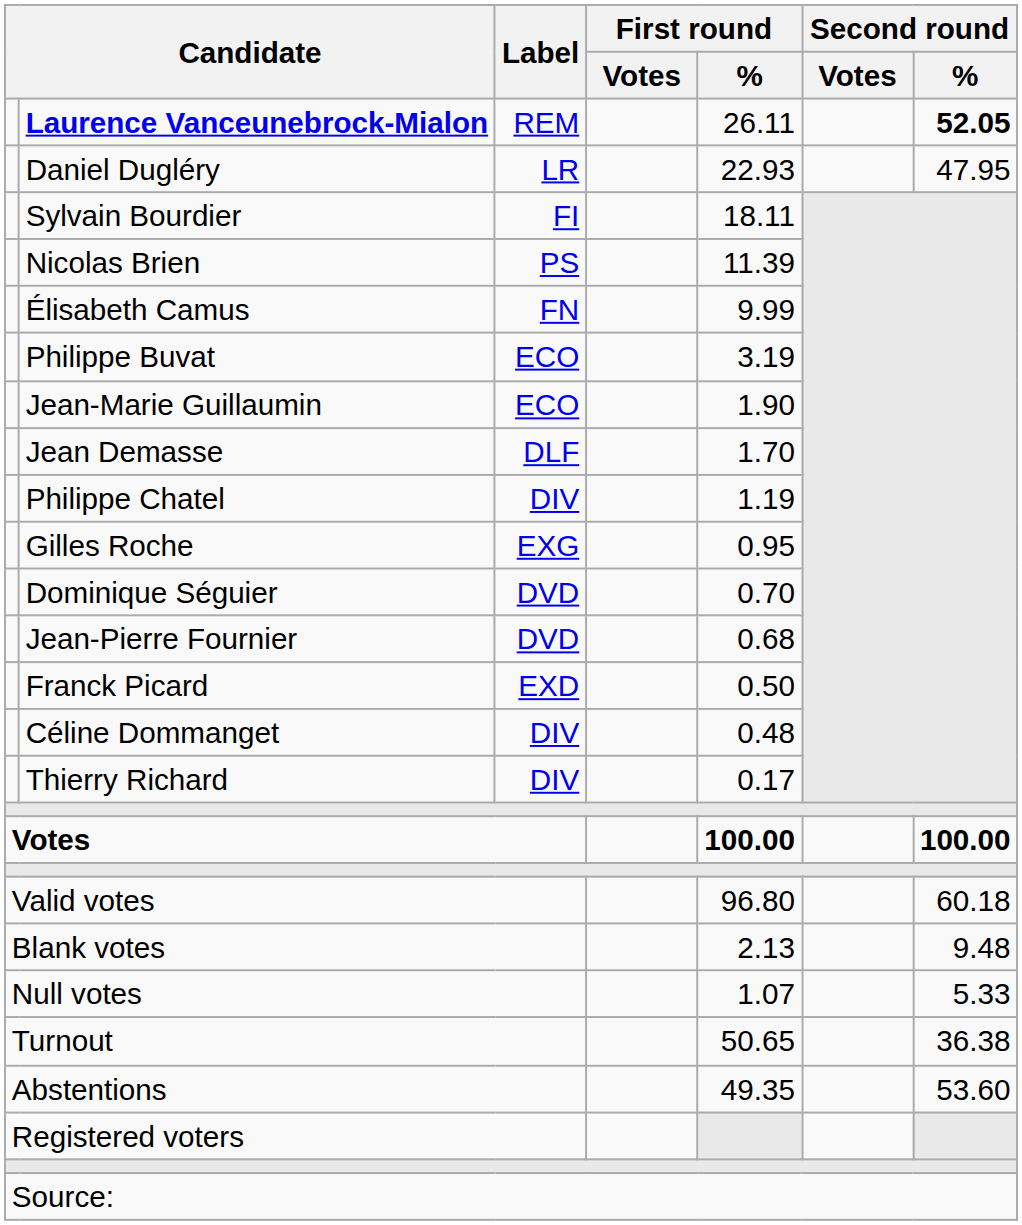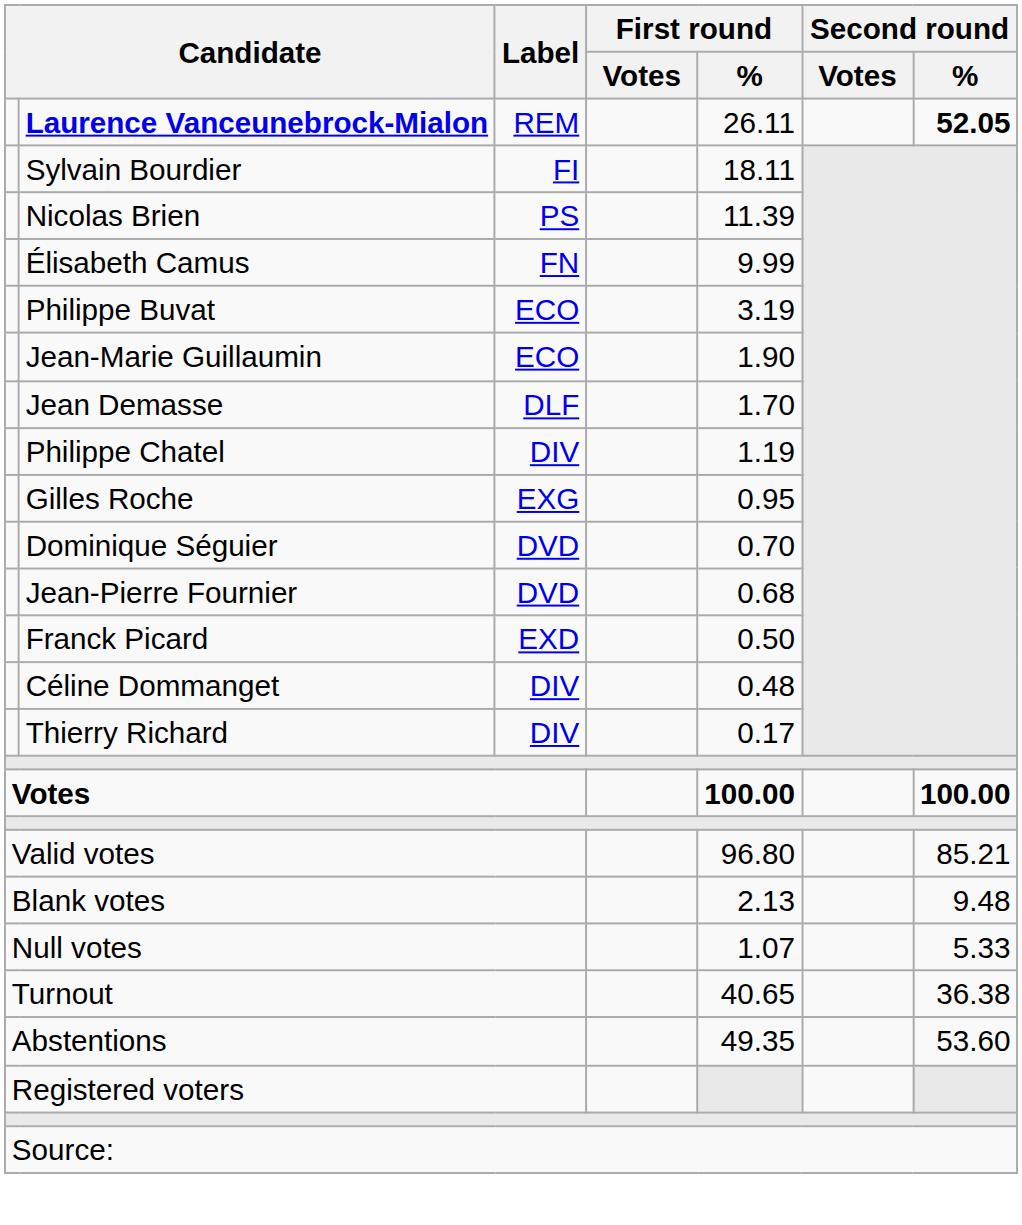- row: (123, 169)
(973, 901) 60.18 -> (973, 854) 85.21
(758, 1042) 50.65 -> (758, 995) 40.65
